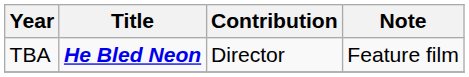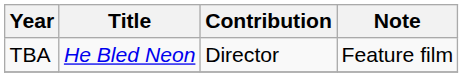(133, 54) bold -> (130, 54) normal
